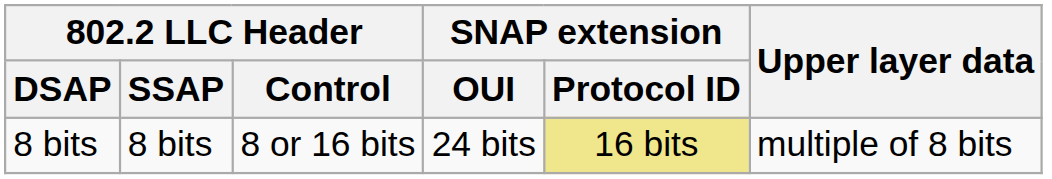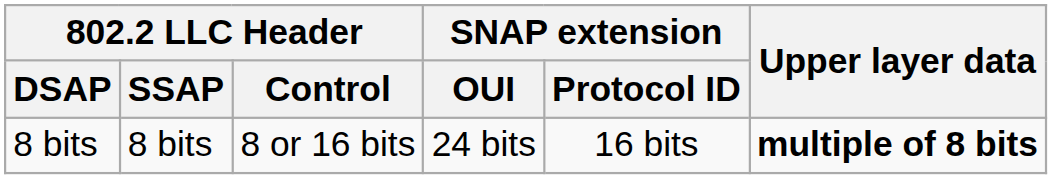(646, 144) khaki background -> (646, 144) no background
(885, 144) normal -> (897, 144) bold
